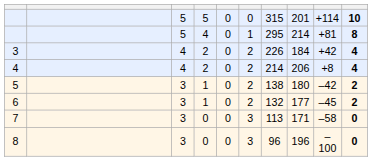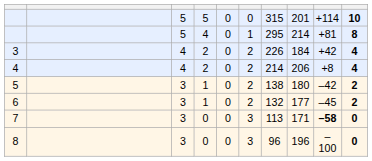(327, 119) normal -> (327, 119) bold
